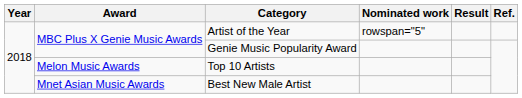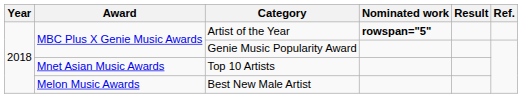(393, 31) normal -> (397, 31) bold
(88, 66) Melon Music Awards -> (101, 66) Mnet Asian Music Awards
(101, 84) Mnet Asian Music Awards -> (88, 84) Melon Music Awards
